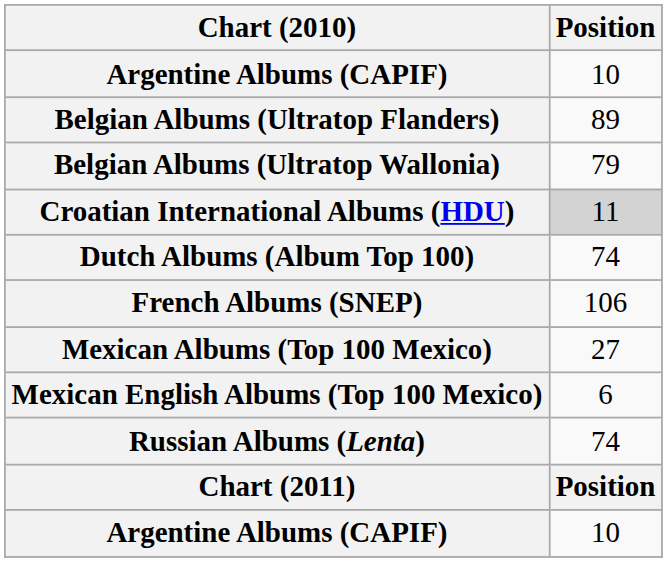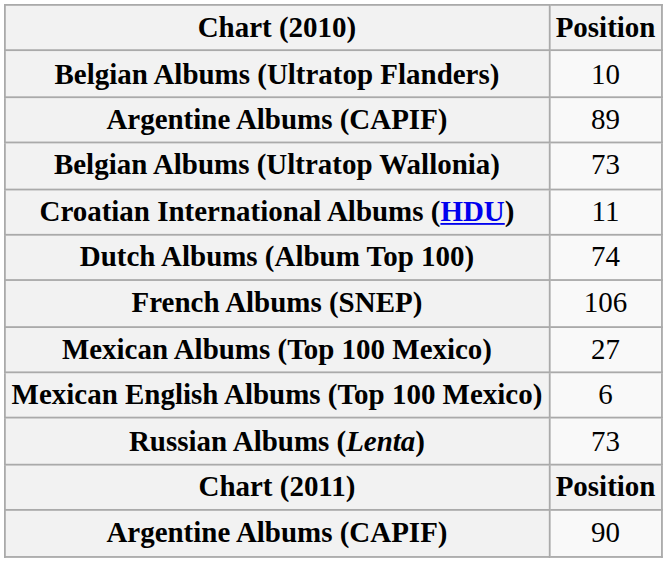(277, 73) Argentine Albums (CAPIF) -> (277, 73) Belgian Albums (Ultratop Flanders)
(277, 119) Belgian Albums (Ultratop Flanders) -> (277, 119) Argentine Albums (CAPIF)
(606, 165) 79 -> (606, 165) 73
(606, 211) lightgrey background -> (606, 211) no background
(606, 440) 74 -> (606, 440) 73
(606, 532) 10 -> (606, 532) 90
